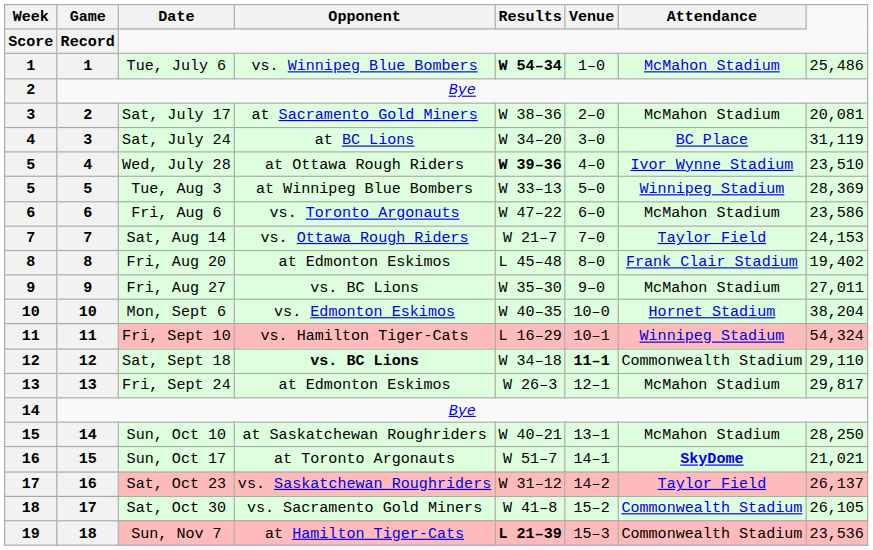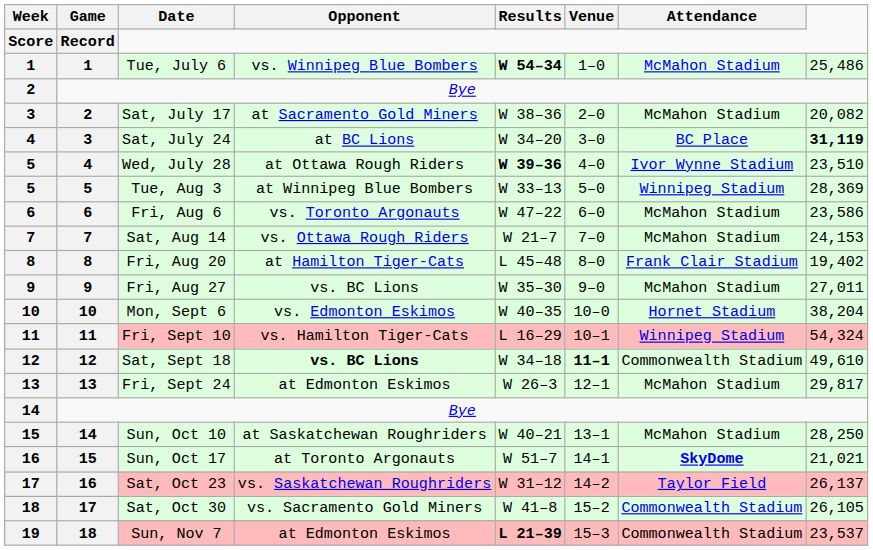(837, 115) 20,081 -> (837, 115) 20,082
(837, 140) normal -> (837, 140) bold
(712, 238) Taylor Field -> (712, 238) McMahon Stadium
(365, 263) at Edmonton Eskimos -> (365, 263) at Hamilton Tiger-Cats
(837, 361) 29,110 -> (837, 361) 49,610
(365, 533) at Hamilton Tiger-Cats -> (365, 533) at Edmonton Eskimos
(837, 533) 23,536 -> (837, 533) 23,537
